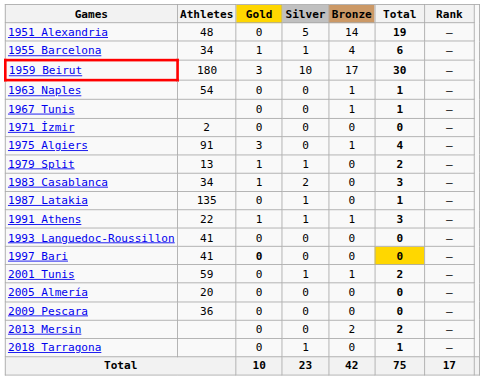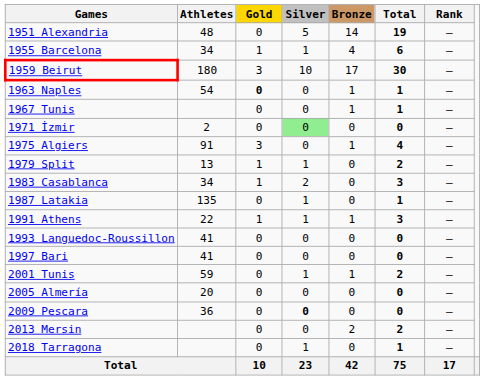(259, 90) normal -> (259, 90) bold
(305, 127) no background -> (305, 127) lightgreen background
(259, 255) bold -> (259, 255) normal
(400, 255) gold background -> (400, 255) no background
(305, 310) normal -> (305, 310) bold
